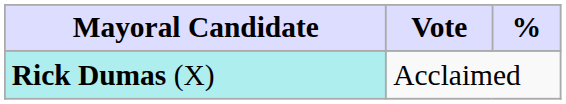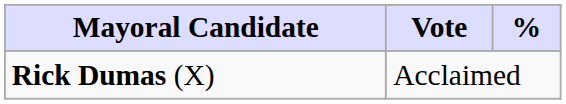(113, 74) paleturquoise background -> (113, 74) no background
